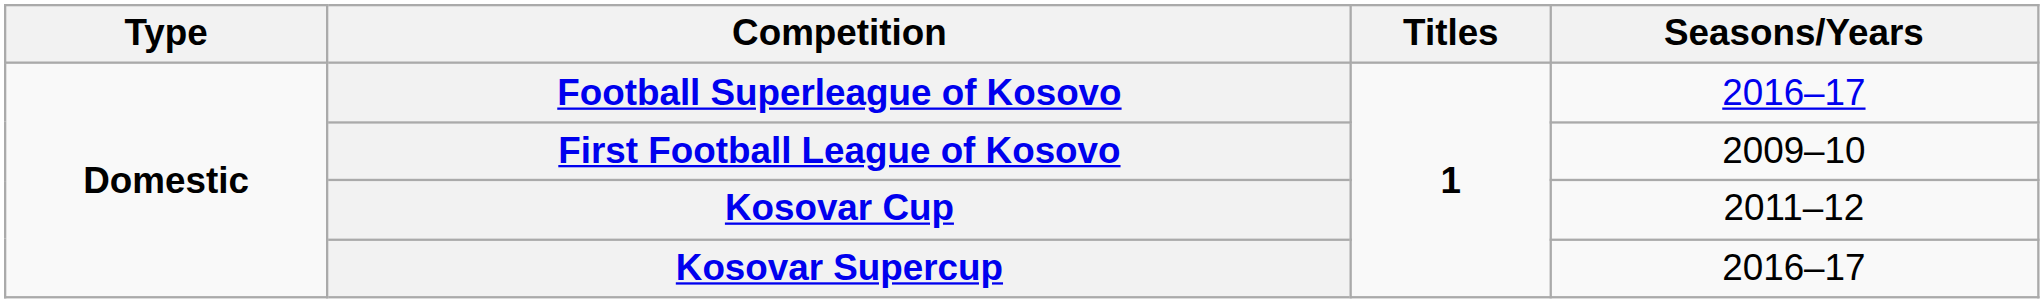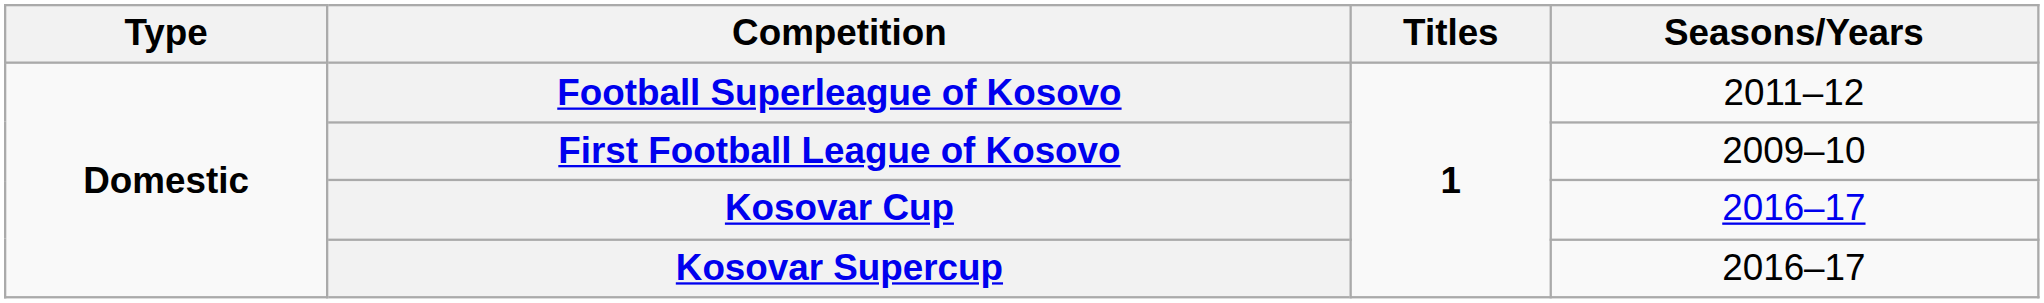(1794, 92) 2016–17 -> (1794, 92) 2011–12
(1794, 208) 2011–12 -> (1794, 208) 2016–17
